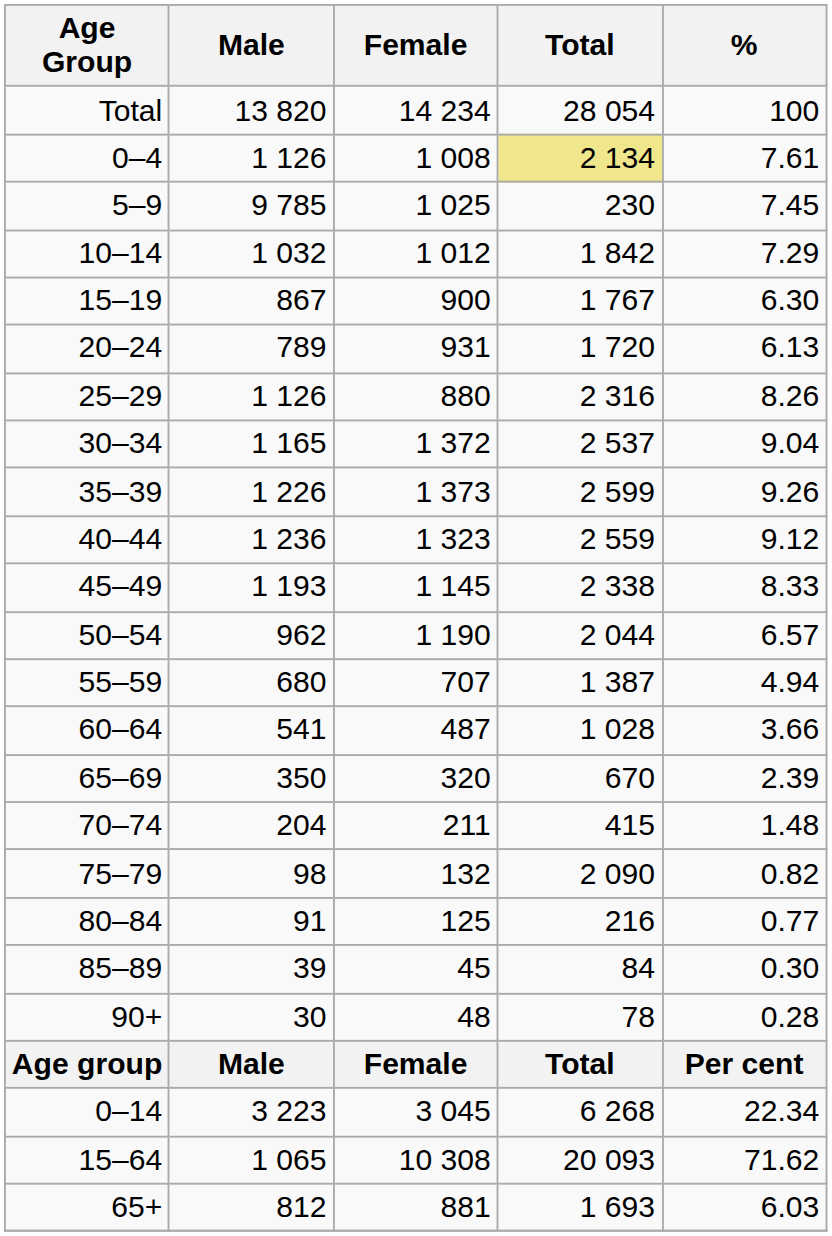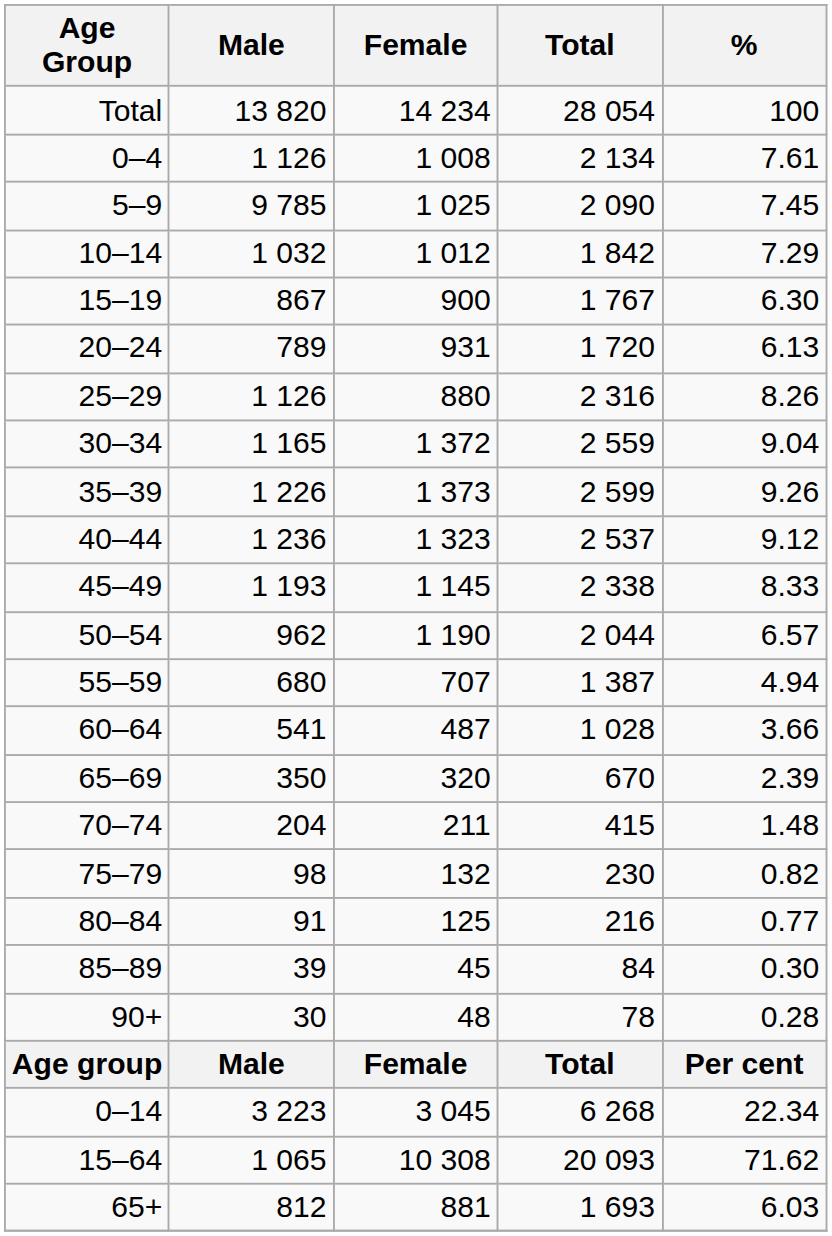(617, 157) khaki background -> (617, 157) no background
(630, 205) 230 -> (617, 205) 2 090
(617, 443) 2 537 -> (617, 443) 2 559
(617, 539) 2 559 -> (617, 539) 2 537
(617, 873) 2 090 -> (630, 873) 230
